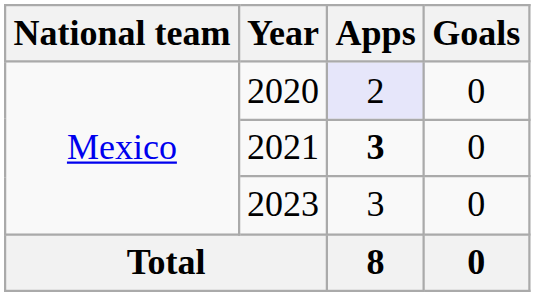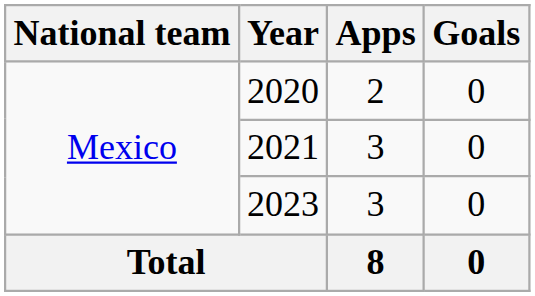(376, 90) lavender background -> (376, 90) no background
(376, 147) bold -> (376, 147) normal
